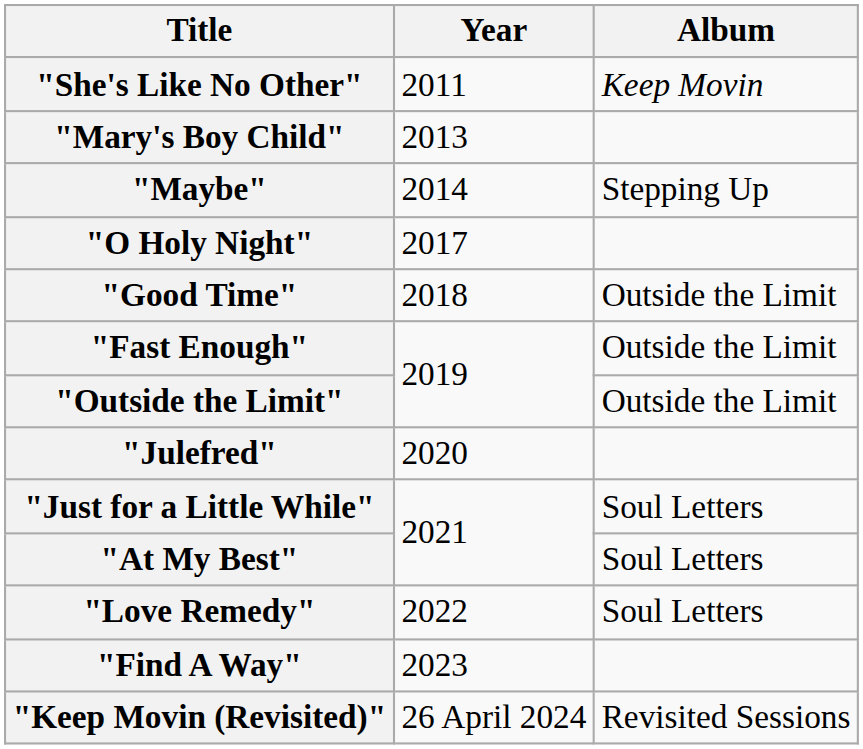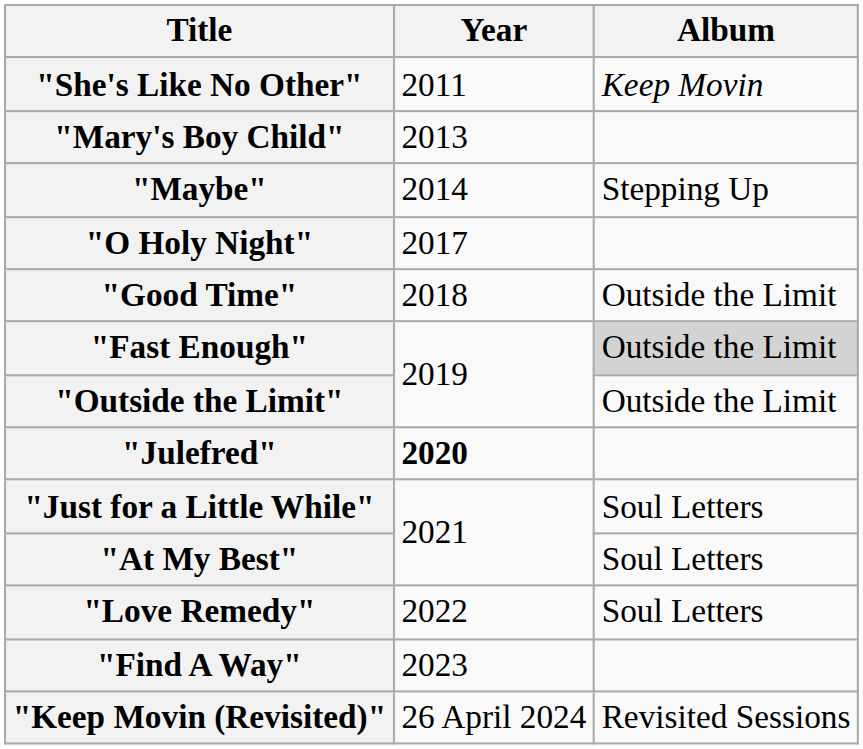(719, 347) no background -> (719, 347) lightgrey background
(435, 453) normal -> (435, 453) bold
